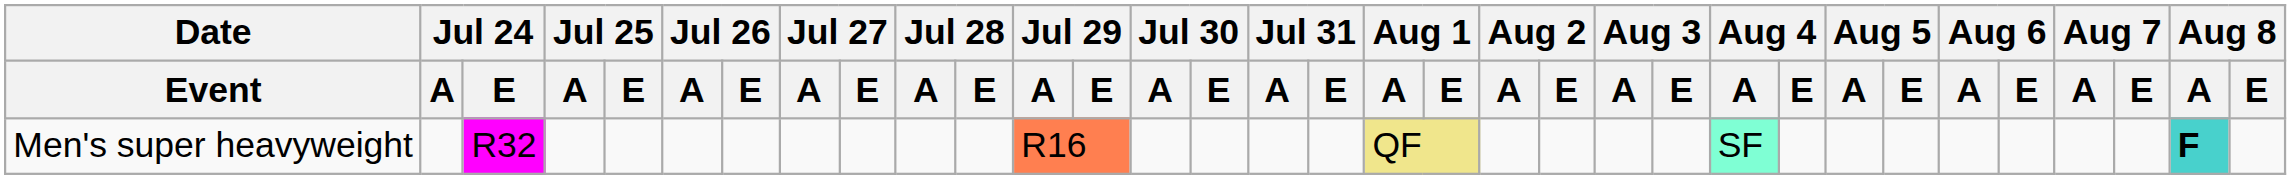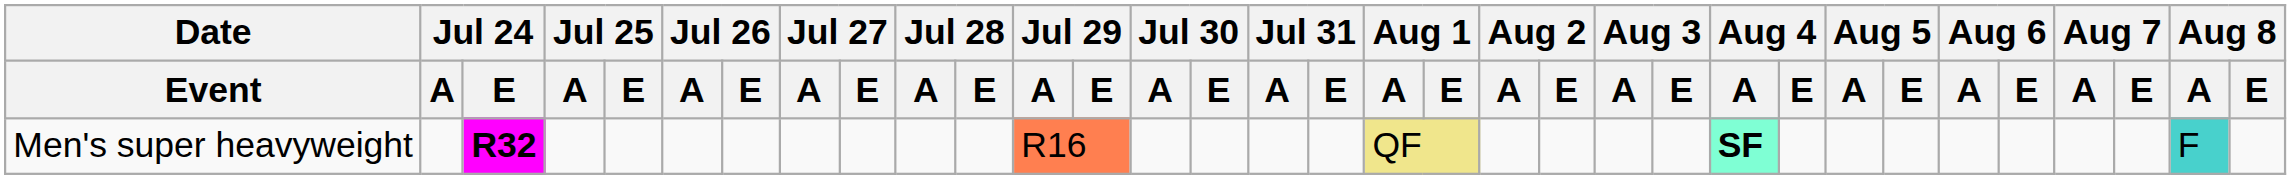(504, 145) normal -> (504, 145) bold
(1740, 145) normal -> (1740, 145) bold
(2189, 145) bold -> (2189, 145) normal
